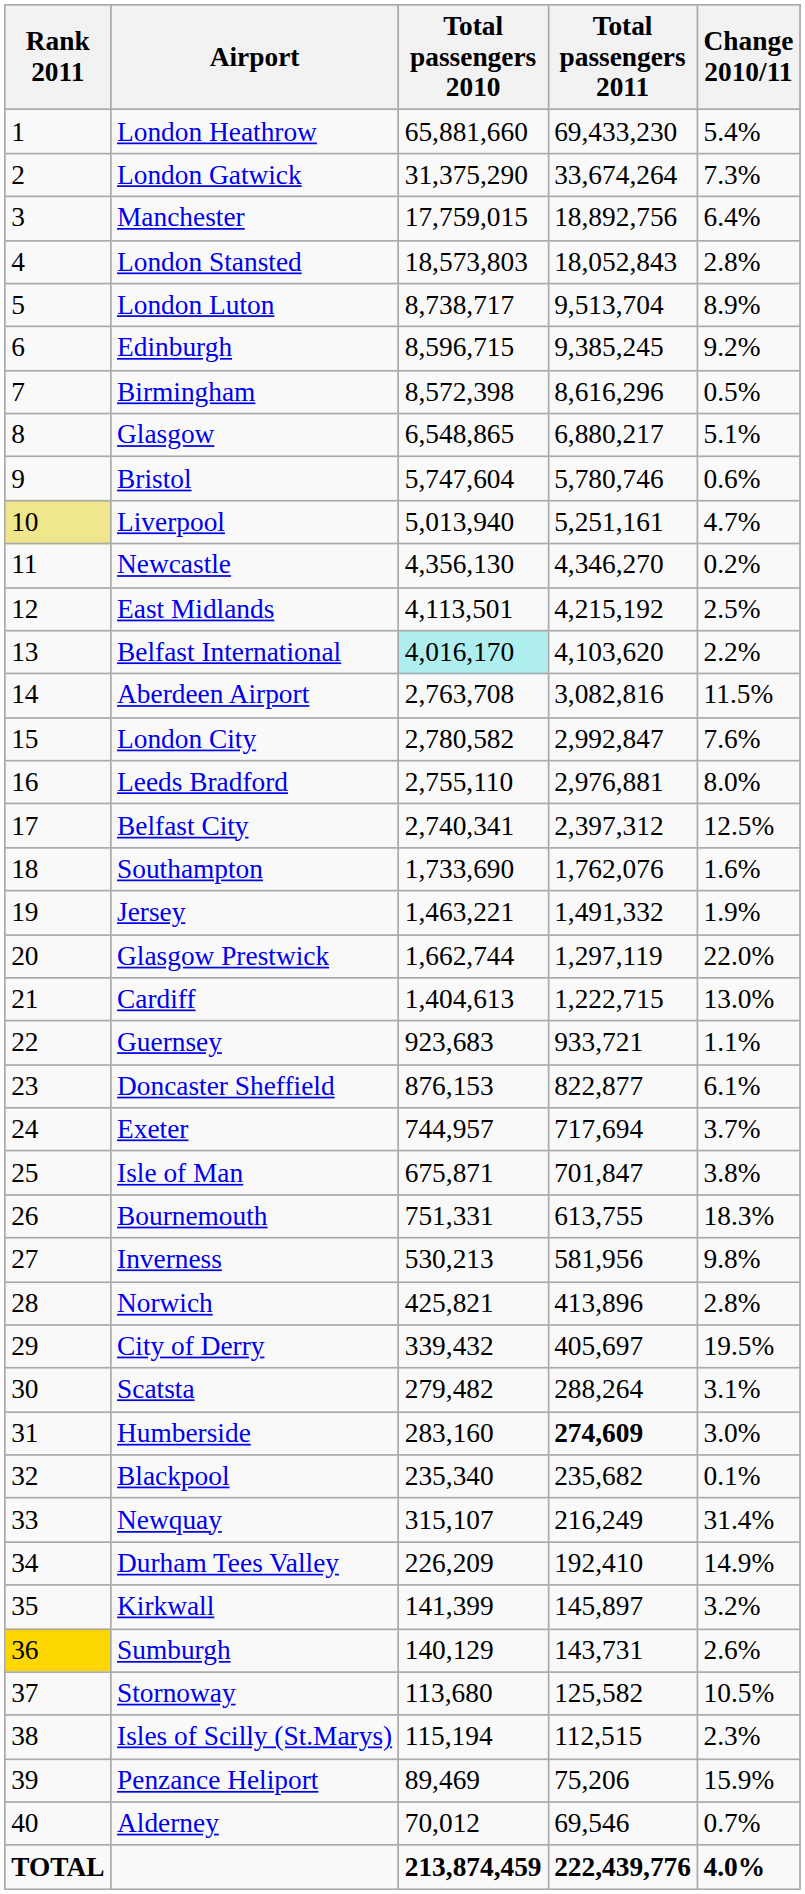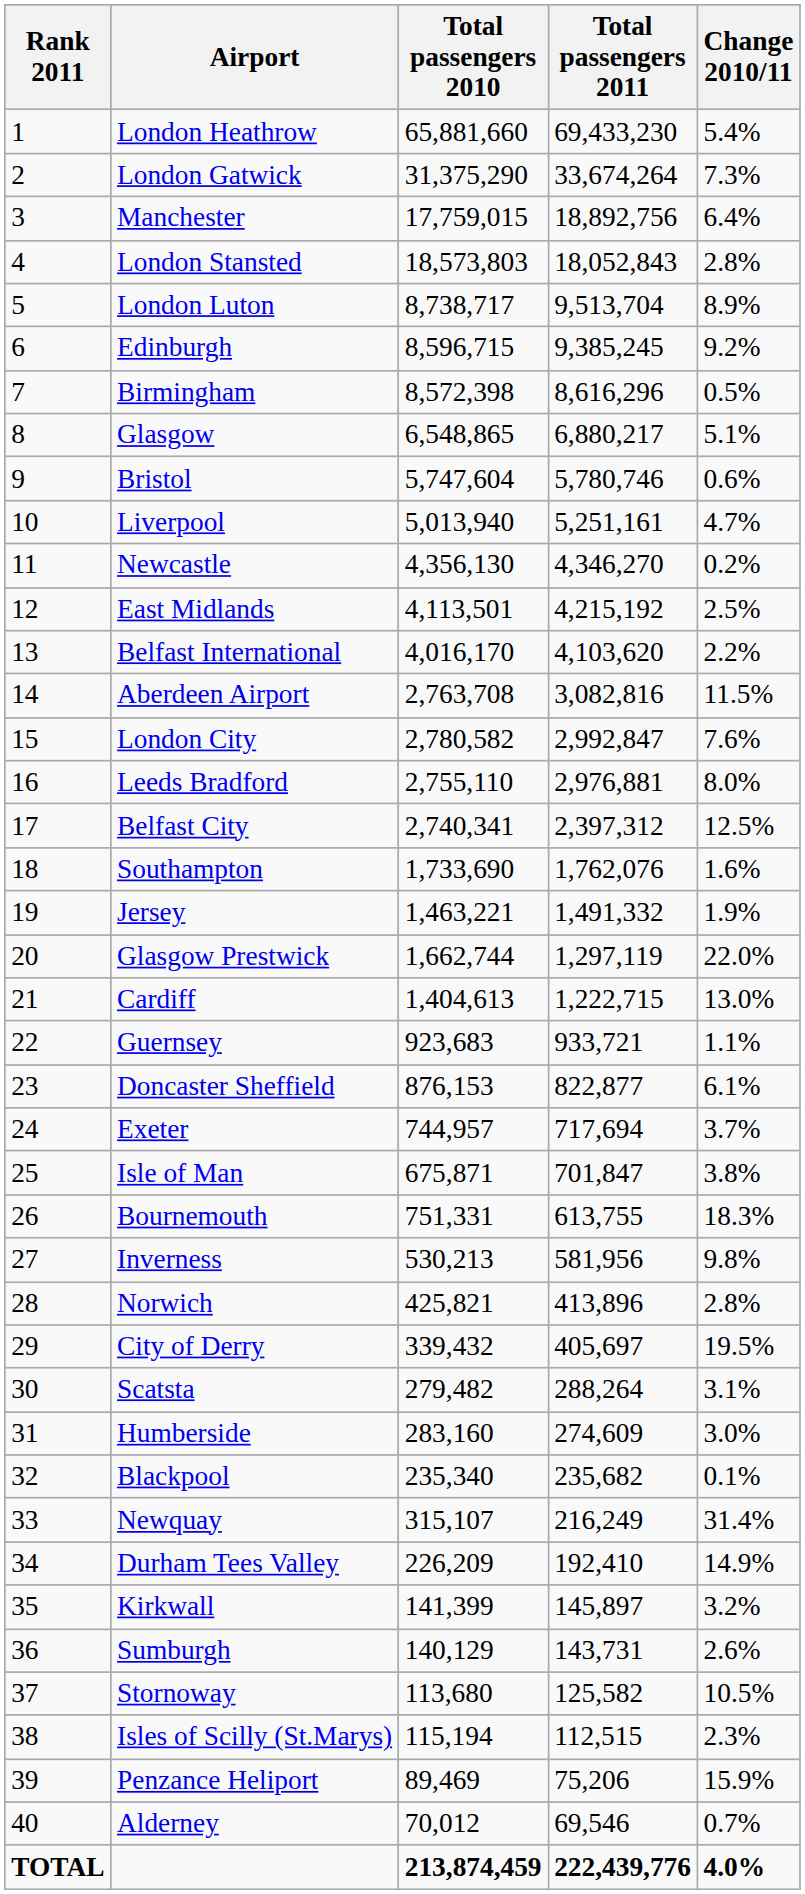(25, 521) khaki background -> (25, 521) no background
(459, 651) paleturquoise background -> (459, 651) no background
(599, 1432) bold -> (599, 1432) normal
(25, 1649) gold background -> (25, 1649) no background
